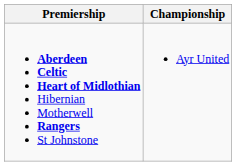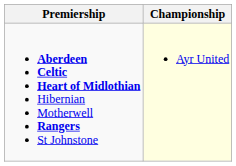(188, 58) no background -> (188, 58) lightyellow background
